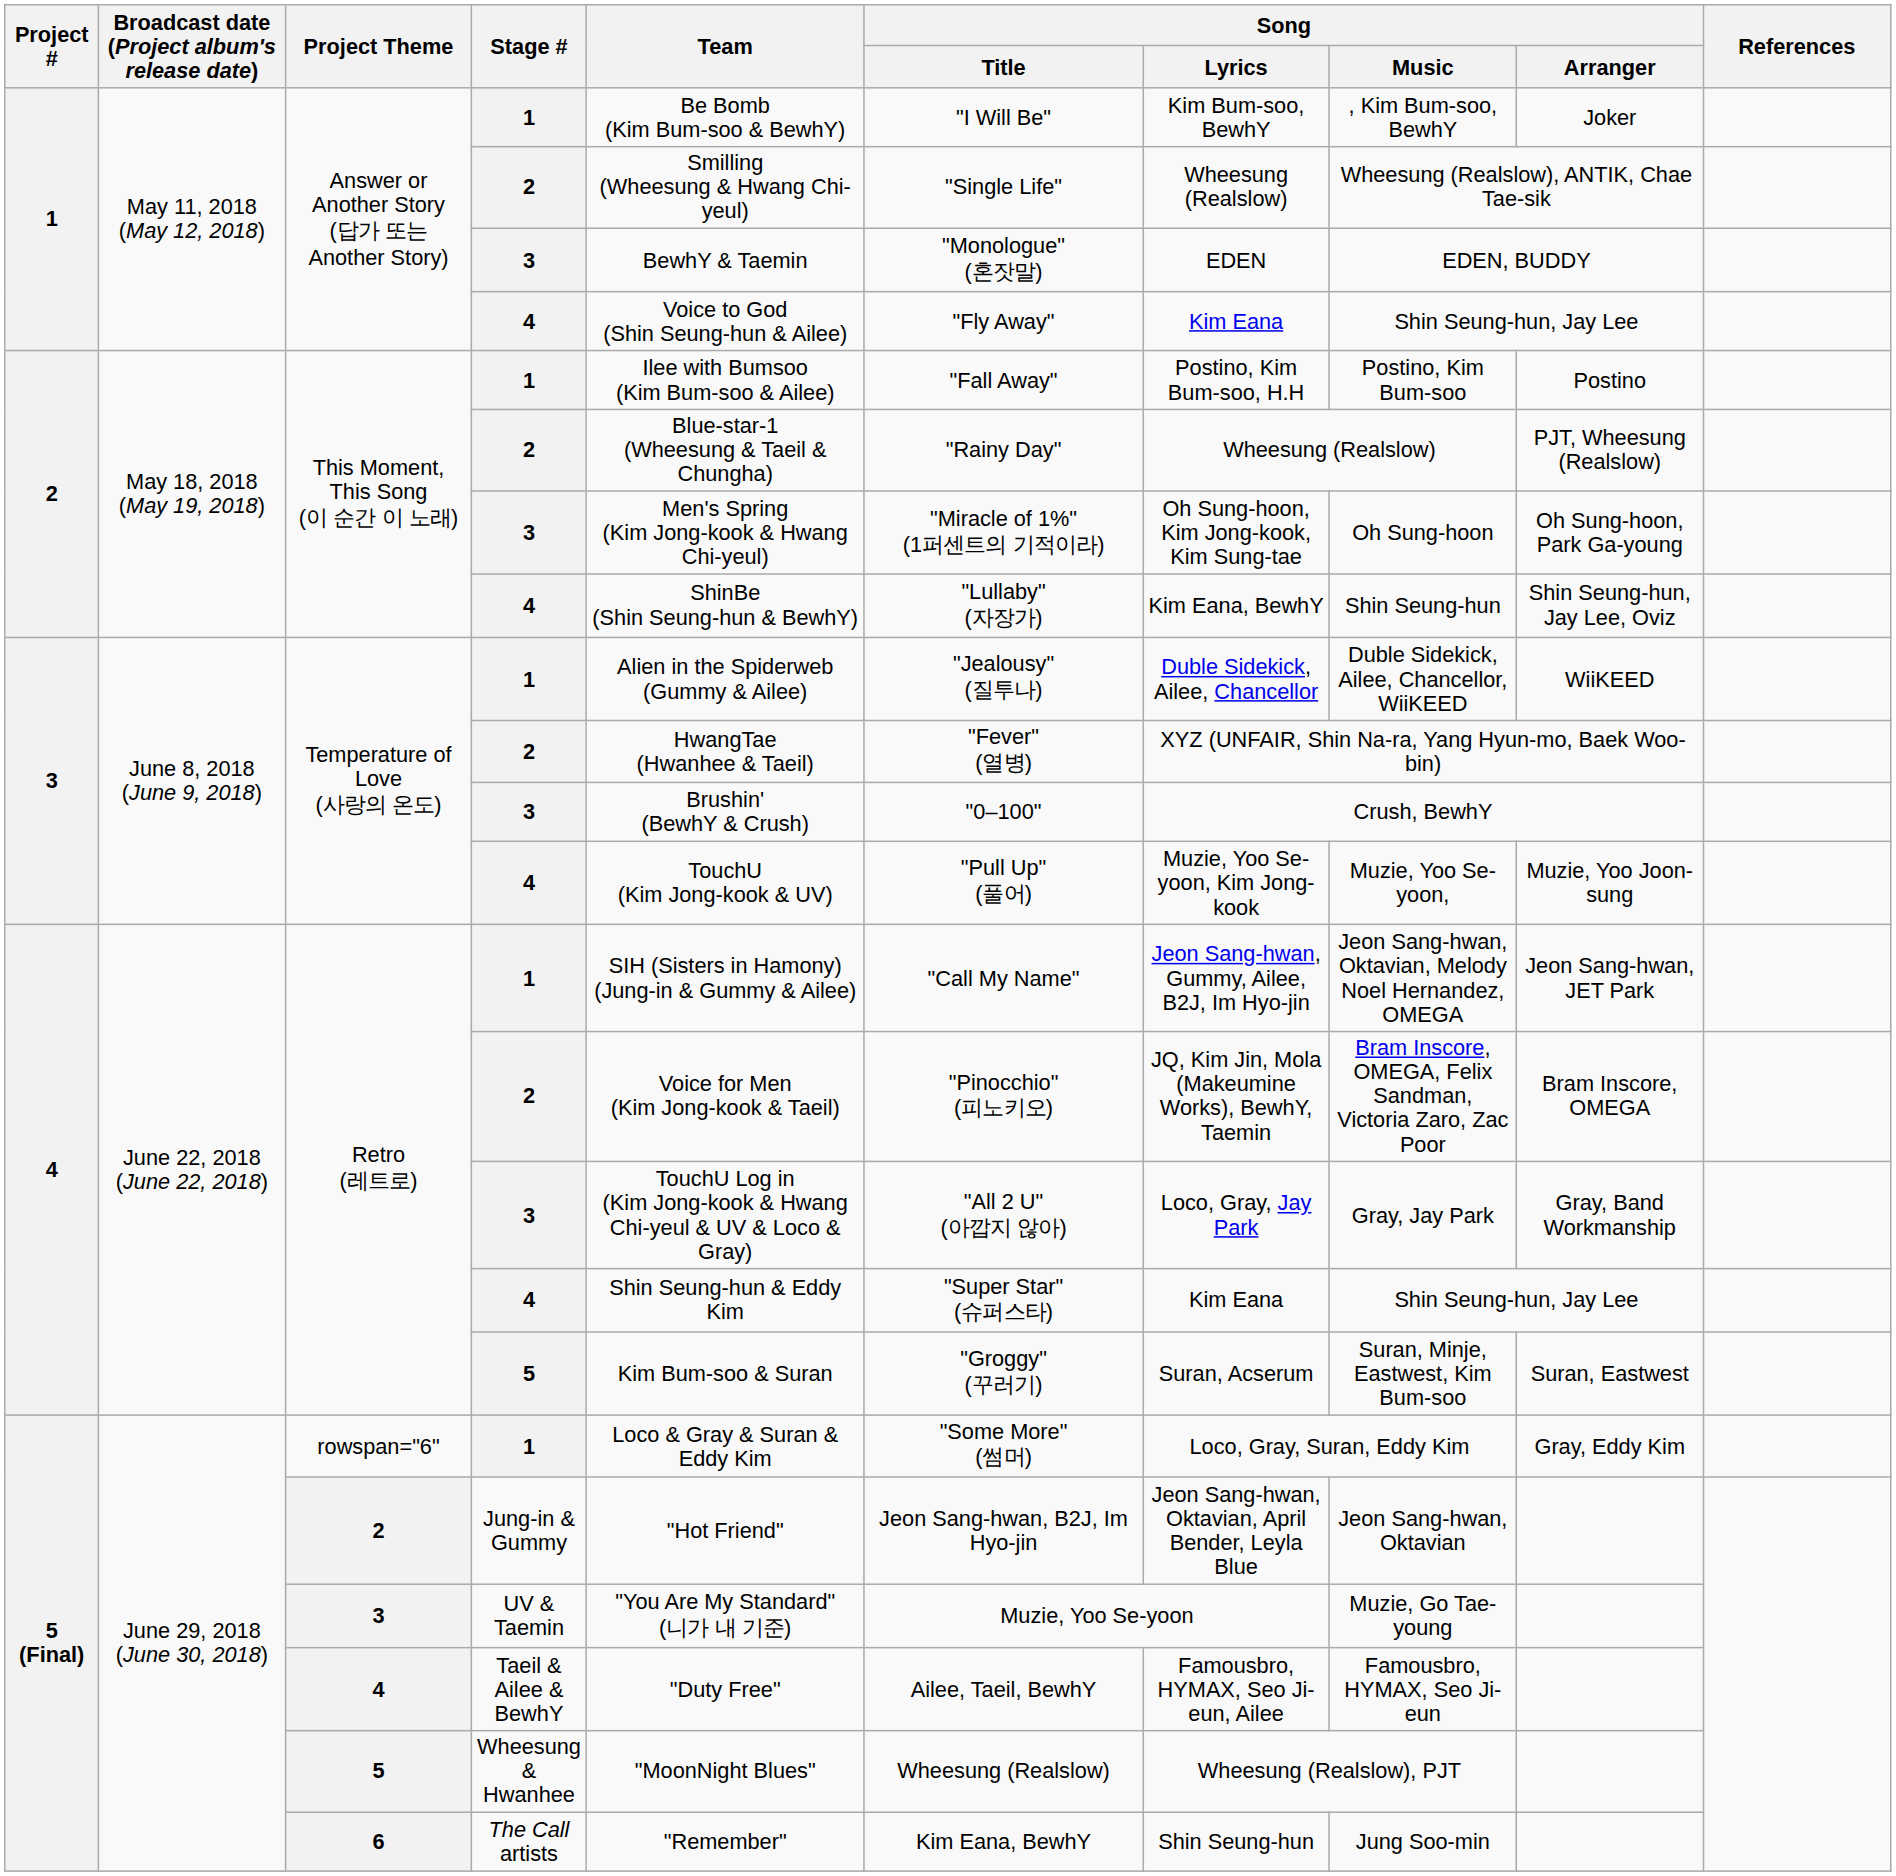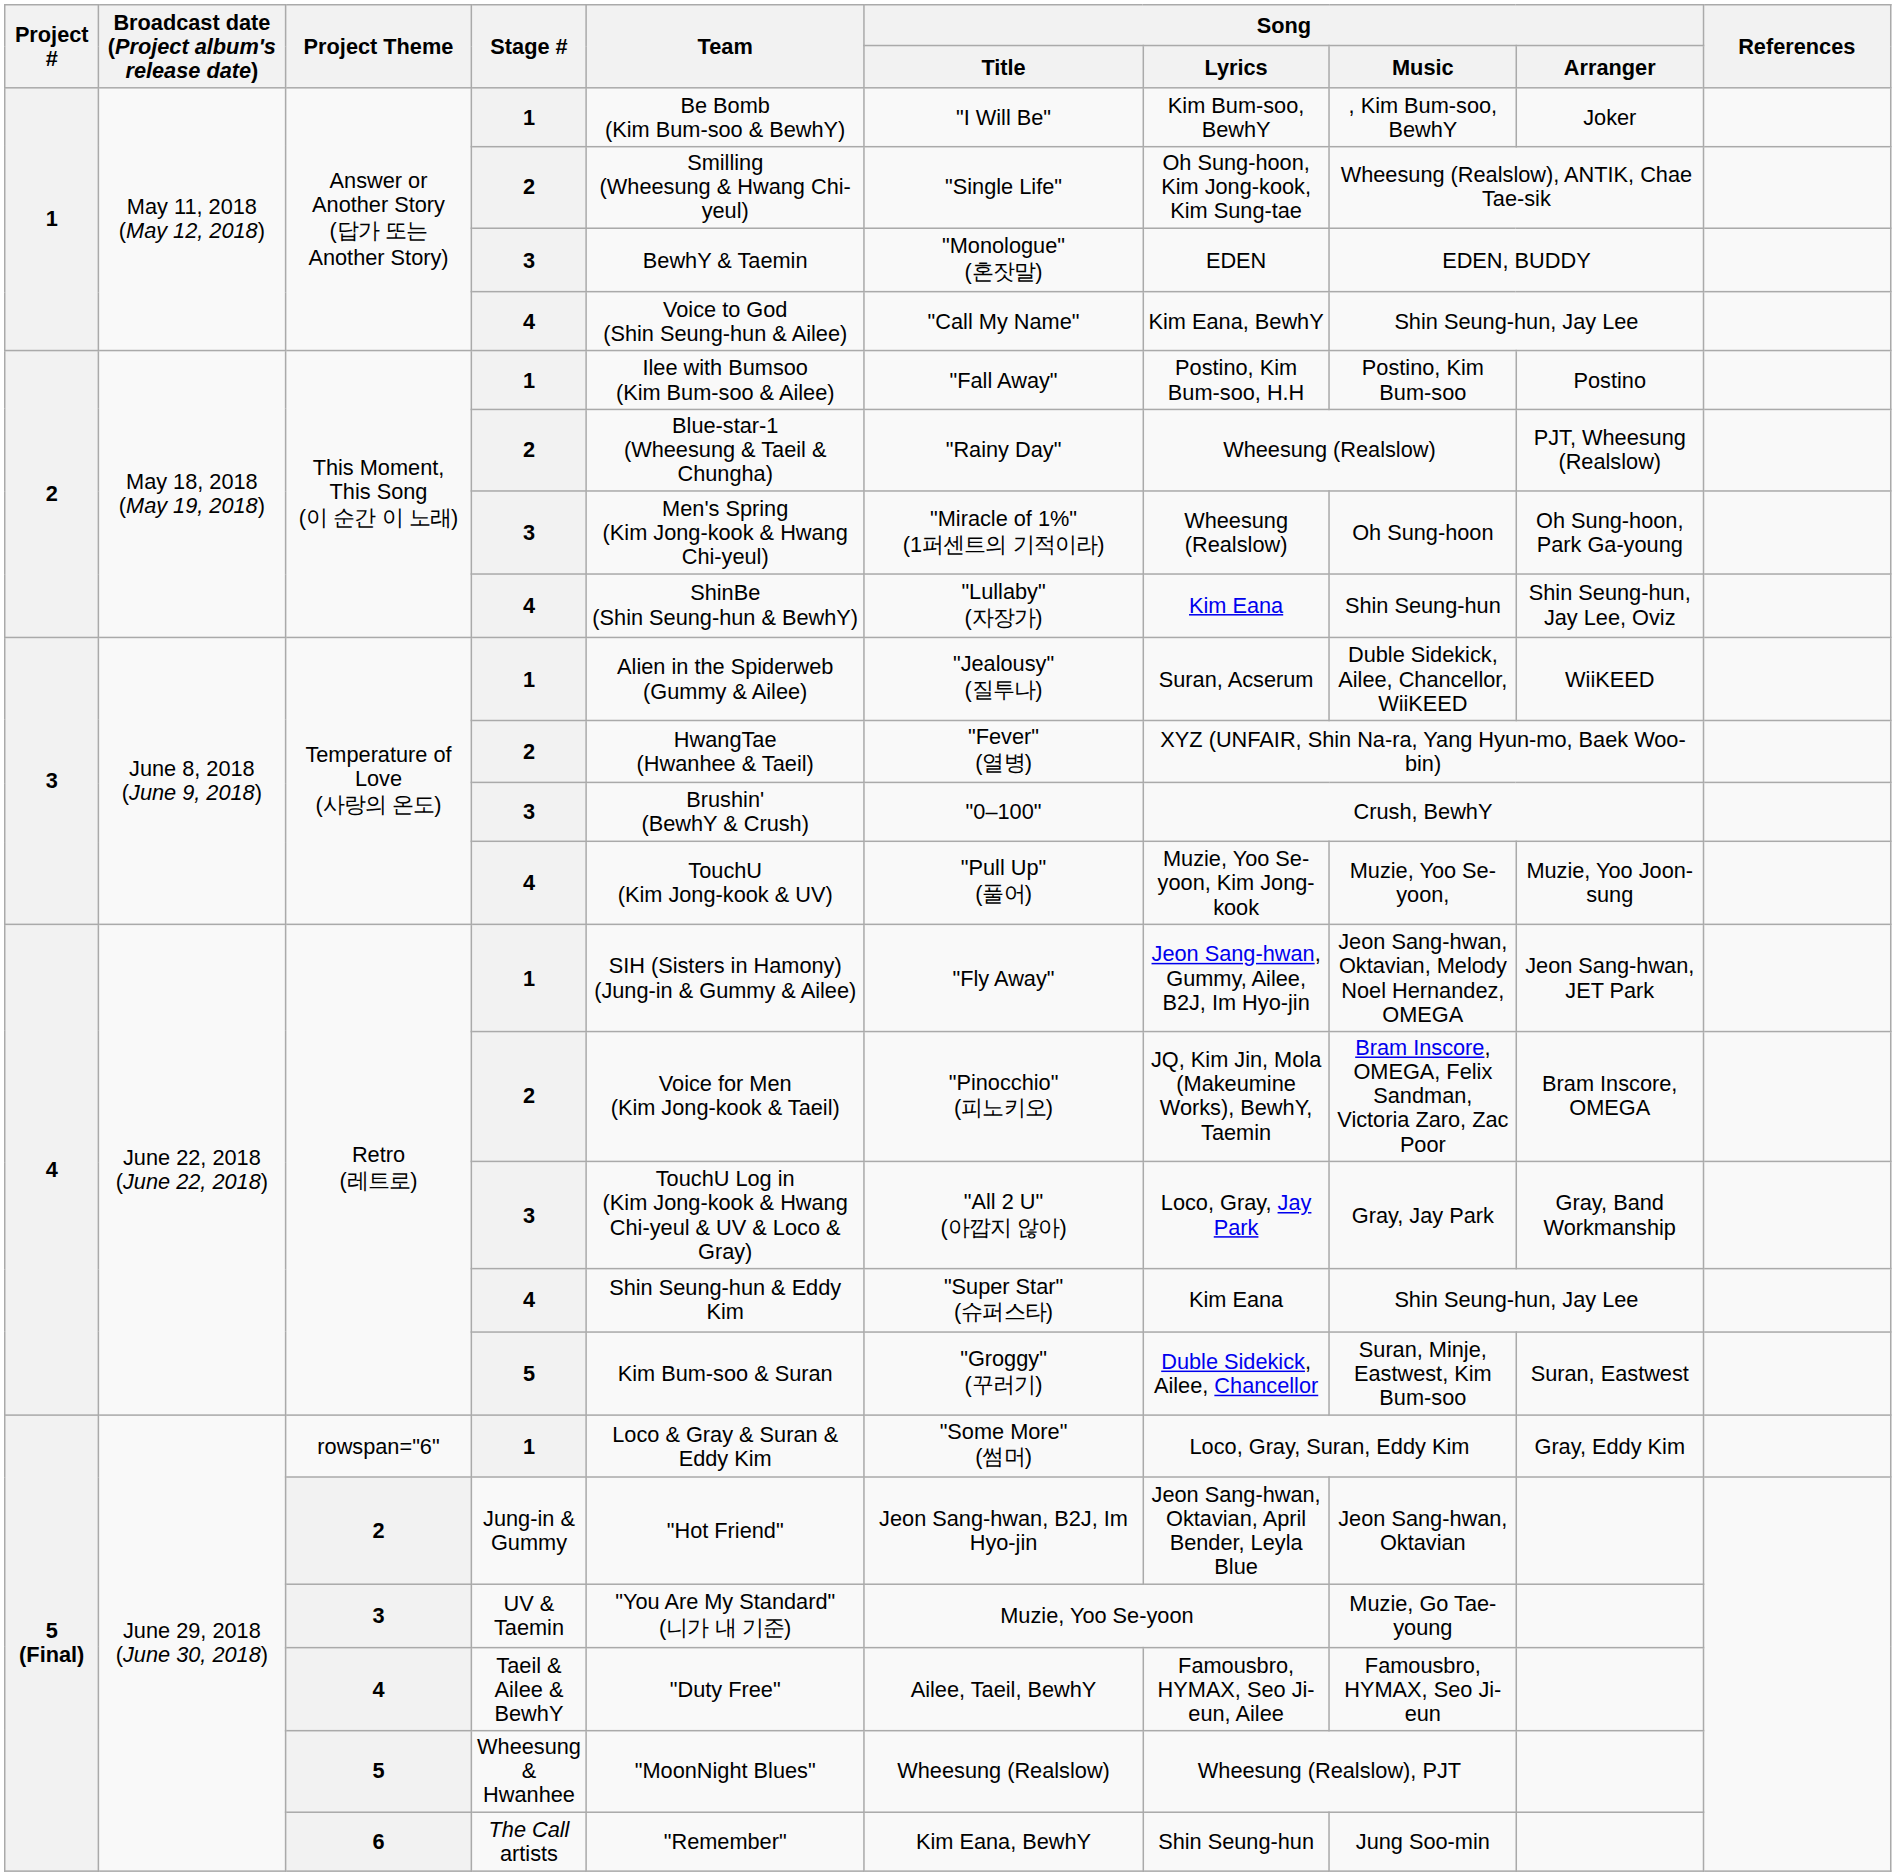(1236, 188) Wheesung (Realslow) -> (1236, 188) Oh Sung-hoon, Kim Jong-kook, Kim Sung-tae
(1004, 321) "Fly Away" -> (1004, 321) "Call My Name"
(1236, 321) Kim Eana -> (1236, 321) Kim Eana, BewhY
(1236, 533) Oh Sung-hoon, Kim Jong-kook, Kim Sung-tae -> (1236, 533) Wheesung (Realslow)
(1236, 606) Kim Eana, BewhY -> (1236, 606) Kim Eana
(1236, 679) Duble Sidekick, Ailee, Chancellor -> (1236, 679) Suran, Acserum
(1004, 978) "Call My Name" -> (1004, 978) "Fly Away"
(1236, 1373) Suran, Acserum -> (1236, 1373) Duble Sidekick, Ailee, Chancellor
